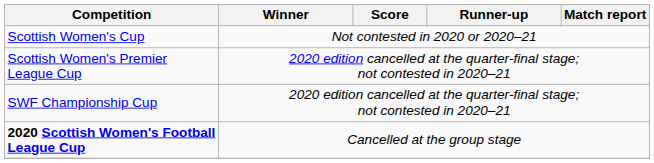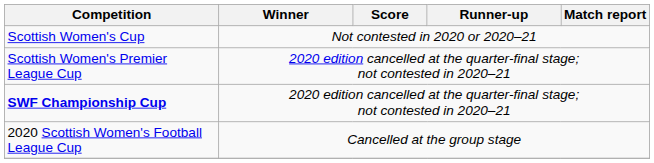(82, 102) normal -> (87, 102) bold
(111, 139) bold -> (105, 139) normal
